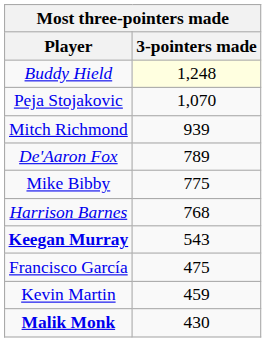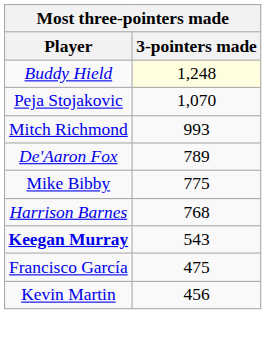(197, 128) 939 -> (197, 128) 993
(197, 294) 459 -> (197, 294) 456
- row: (68, 322)
